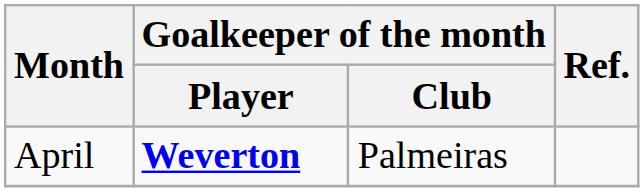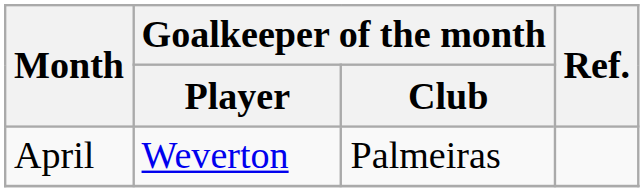(221, 155) bold -> (215, 155) normal
